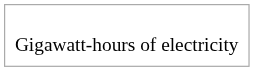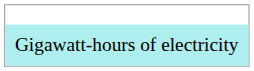(127, 45) no background -> (127, 45) paleturquoise background
